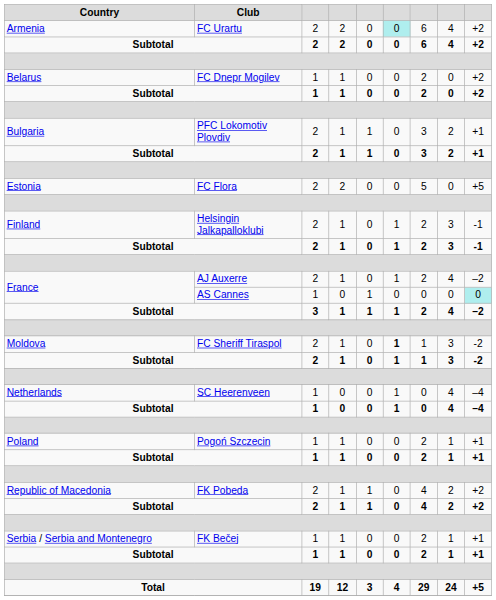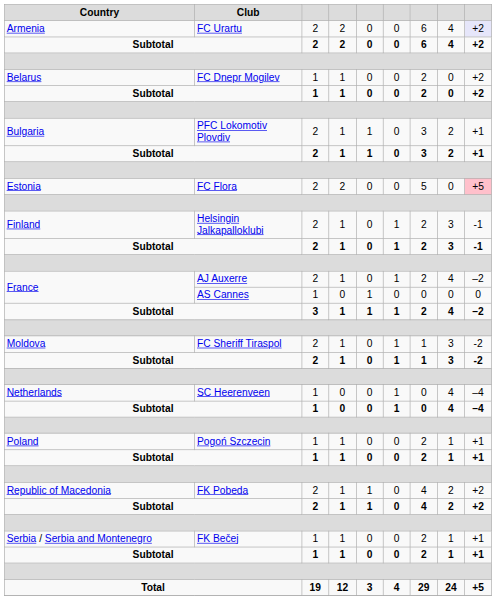(397, 28) paleturquoise background -> (397, 28) no background
(478, 28) no background -> (478, 28) lavender background
(478, 186) no background -> (478, 186) pink background
(478, 295) paleturquoise background -> (478, 295) no background
(397, 344) bold -> (397, 344) normal
